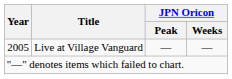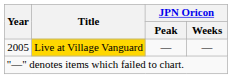(89, 47) no background -> (89, 47) gold background
